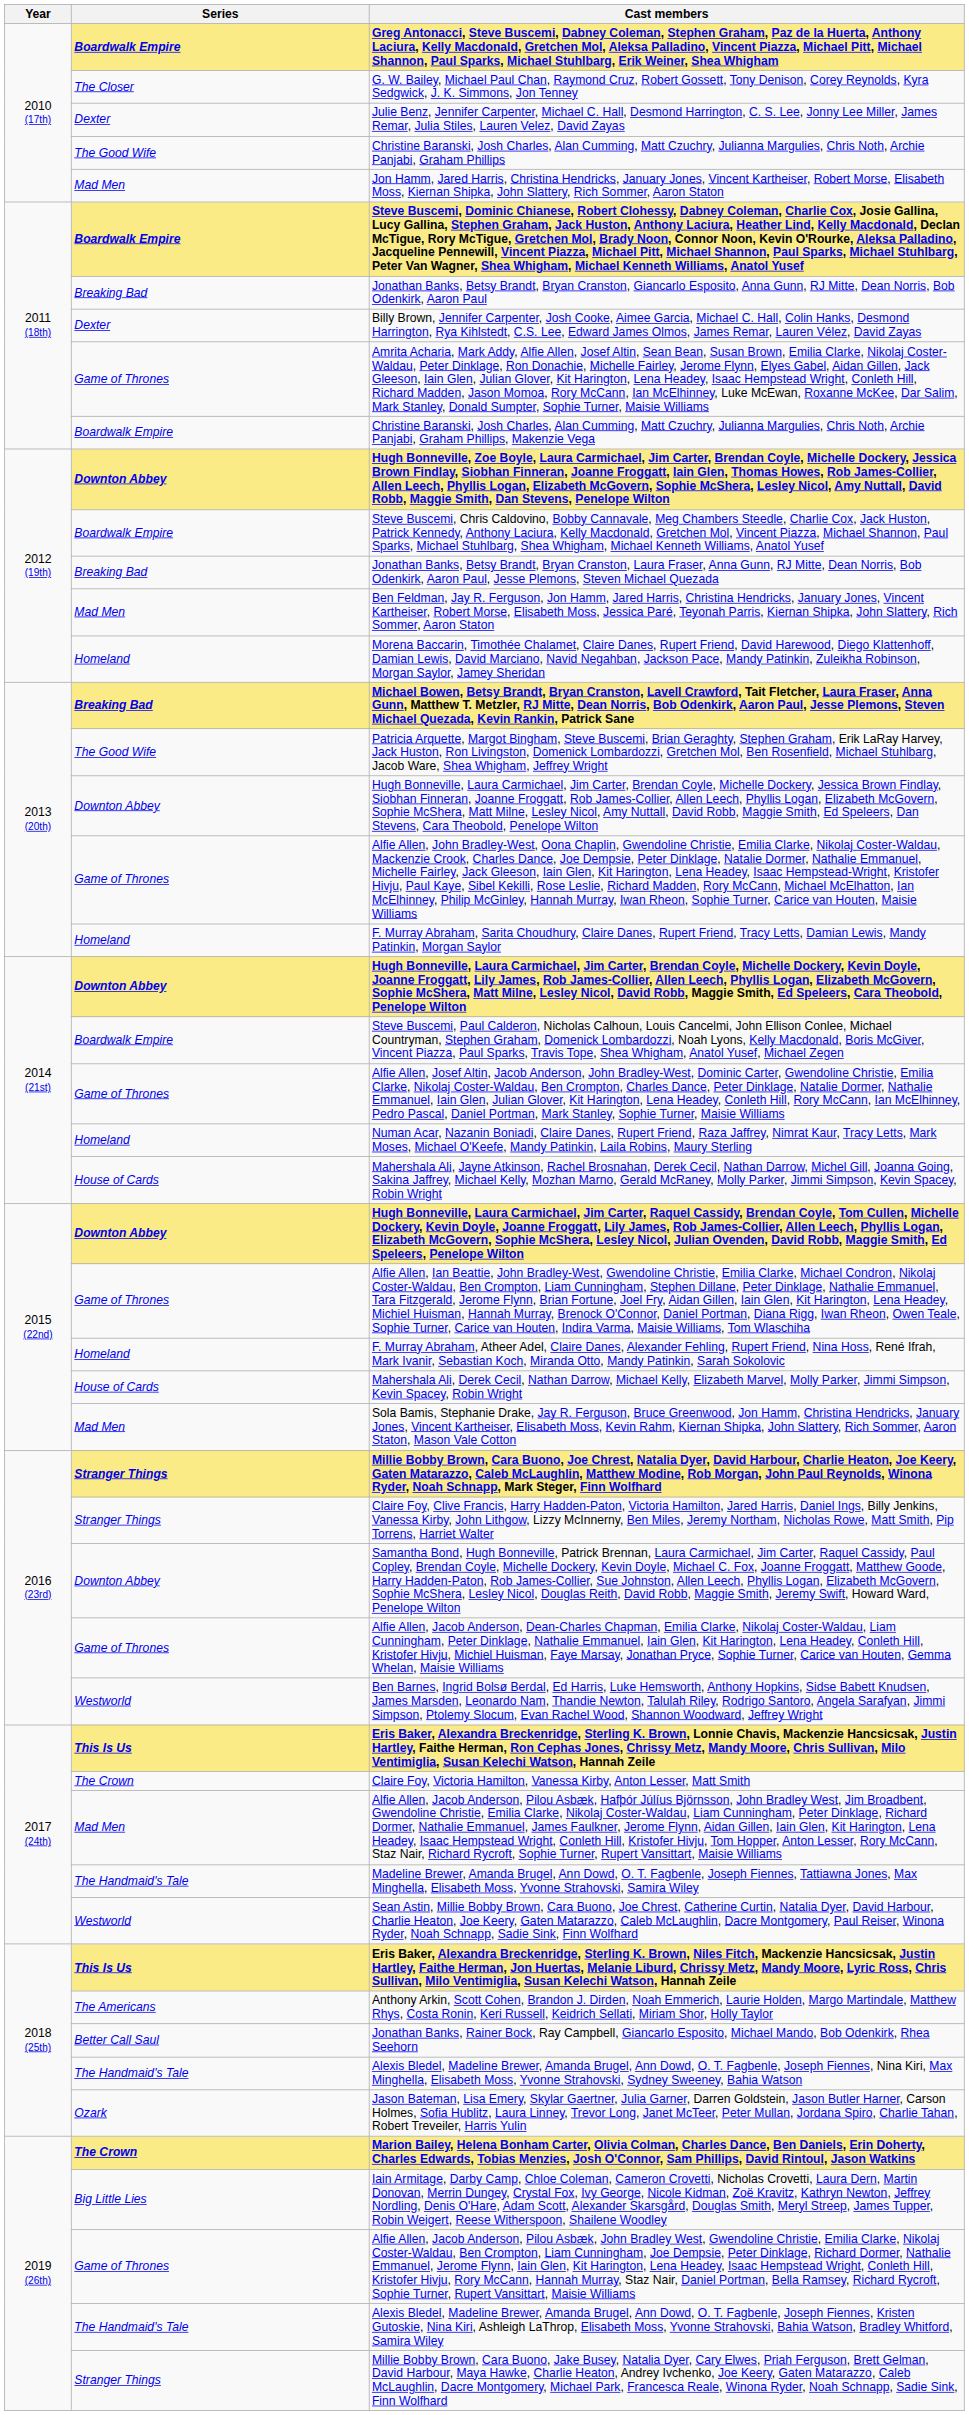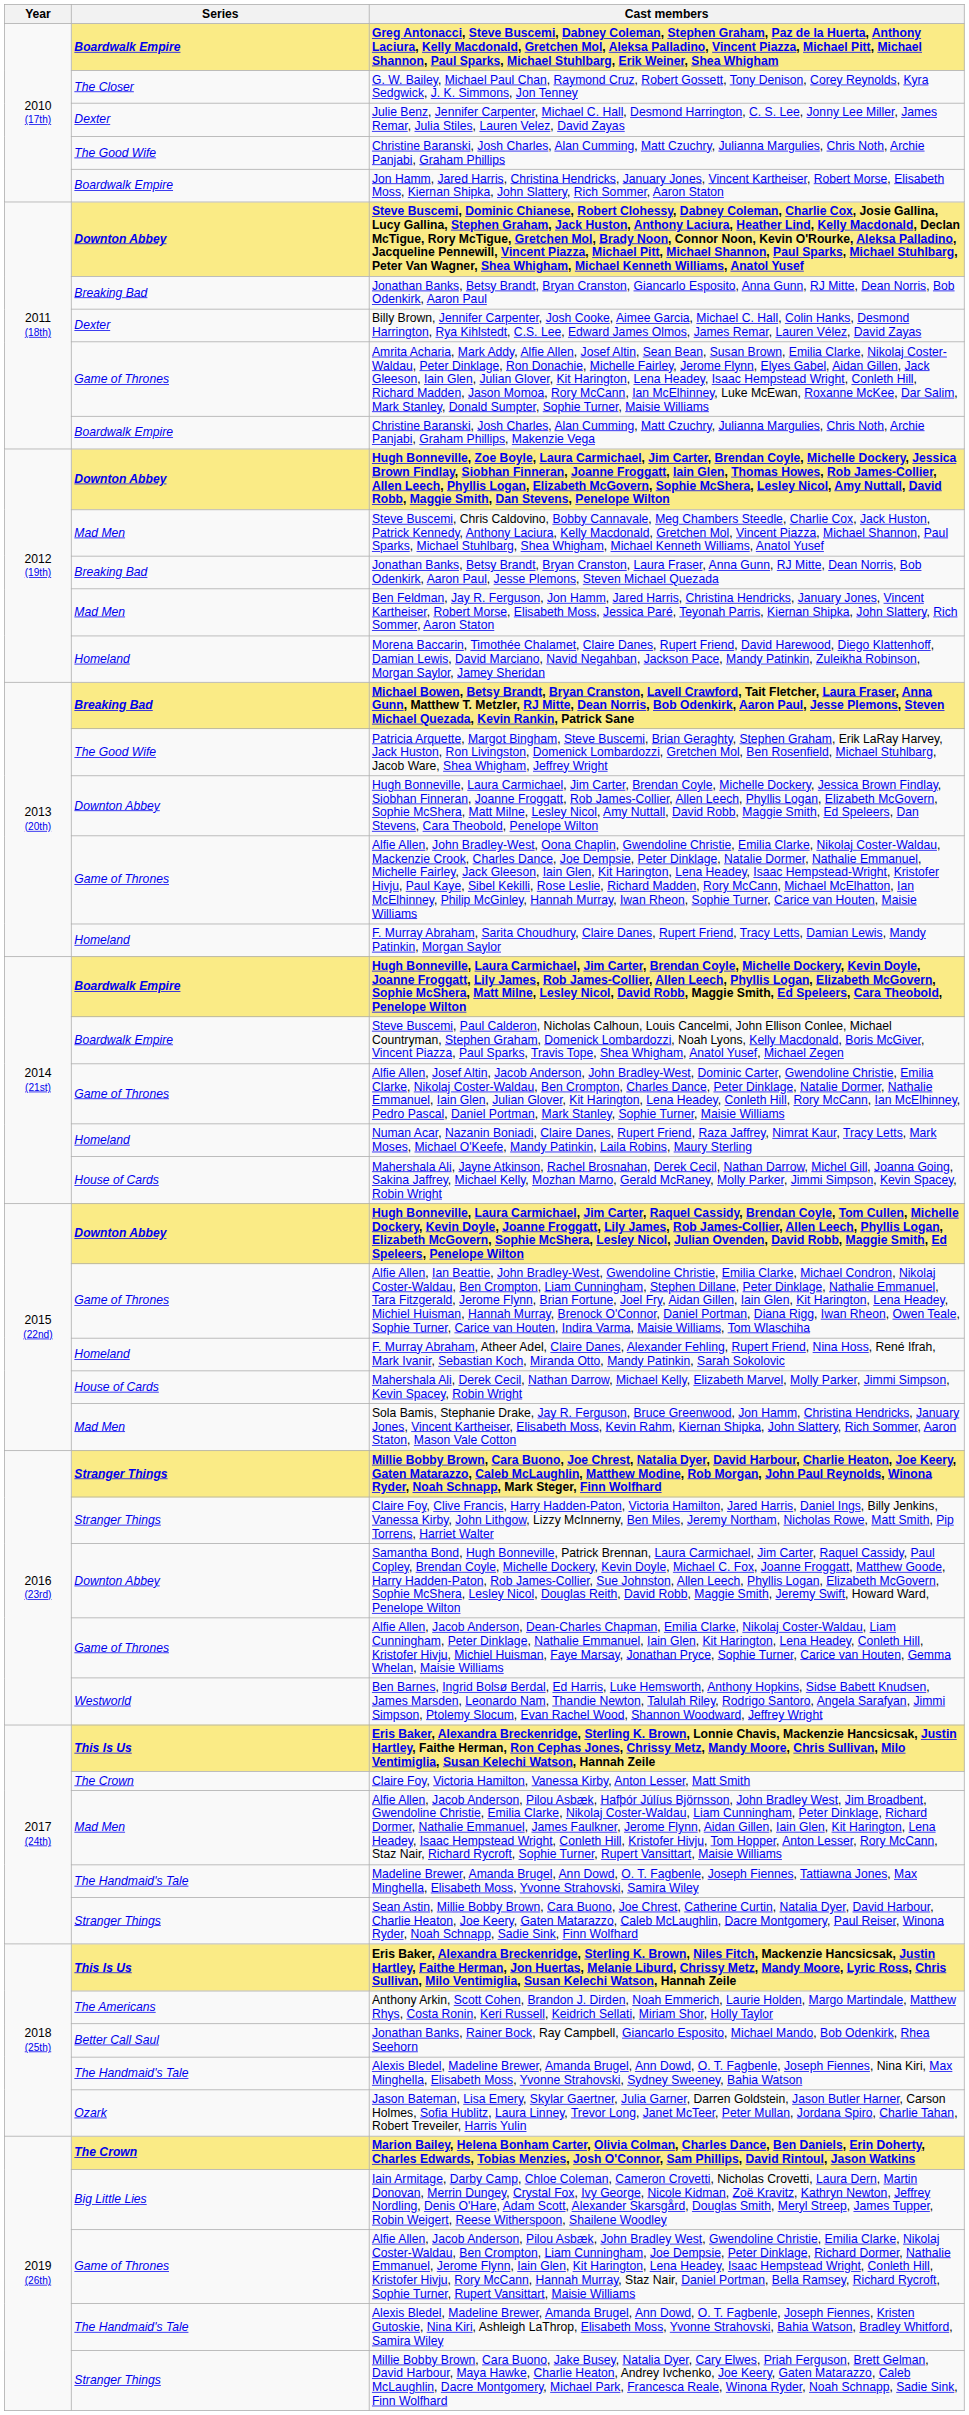(100, 185) Mad Men -> (124, 185) Boardwalk Empire
(127, 239) Boardwalk Empire -> (120, 239) Downton Abbey
(124, 532) Boardwalk Empire -> (100, 532) Mad Men
(120, 986) Downton Abbey -> (127, 986) Boardwalk Empire
(103, 1920) Westworld -> (118, 1920) Stranger Things
